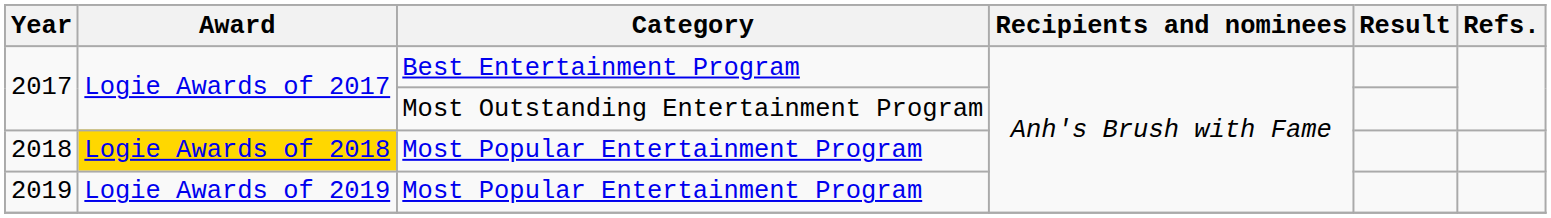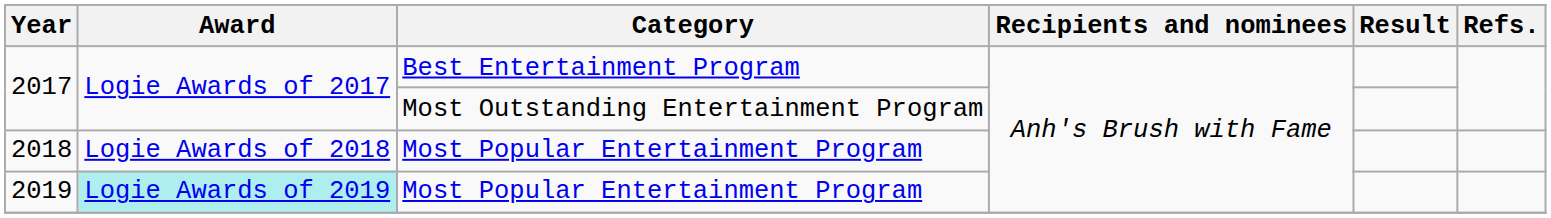(237, 150) gold background -> (237, 150) no background
(237, 192) no background -> (237, 192) paleturquoise background
